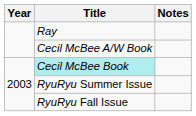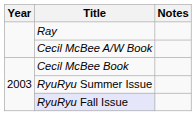(83, 66) paleturquoise background -> (83, 66) no background
(82, 102) no background -> (82, 102) lavender background
